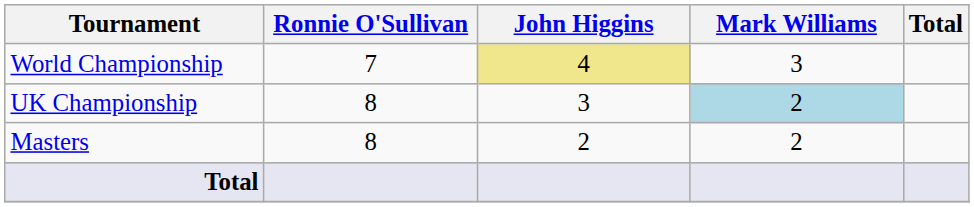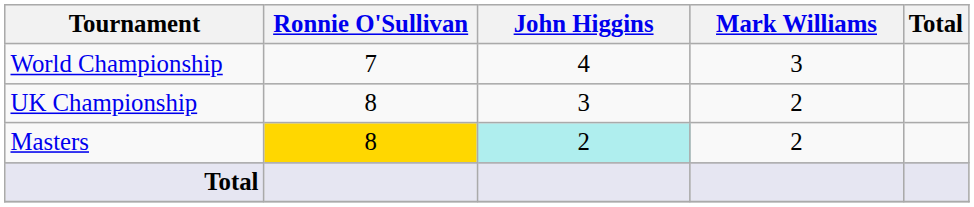(584, 63) khaki background -> (584, 63) no background
(797, 102) lightblue background -> (797, 102) no background
(371, 142) no background -> (371, 142) gold background
(584, 142) no background -> (584, 142) paleturquoise background
